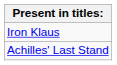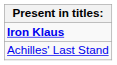(33, 32) normal -> (36, 32) bold
